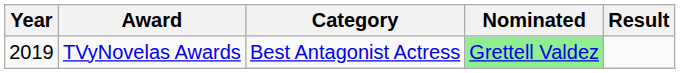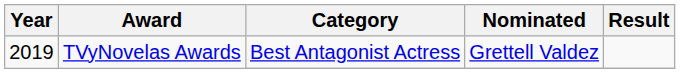(534, 52) lightgreen background -> (534, 52) no background
